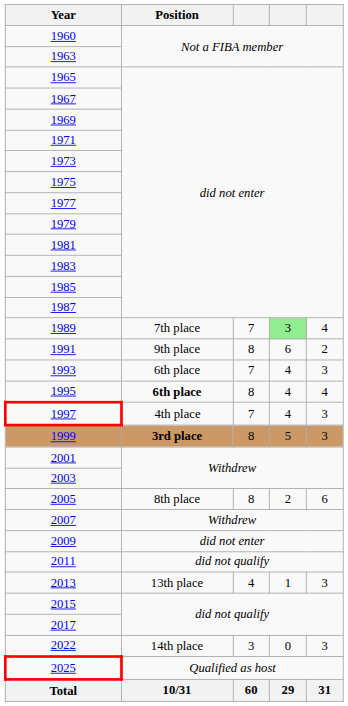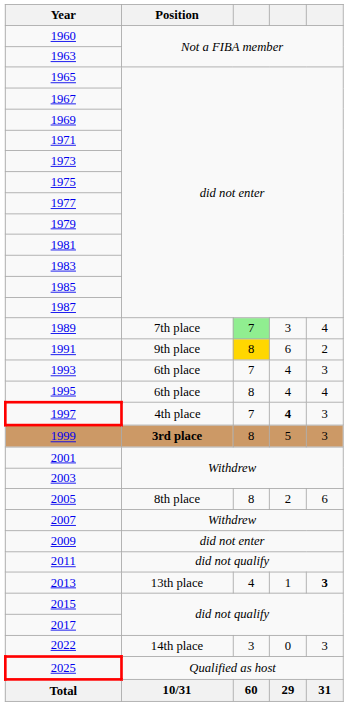(251, 328) no background -> (251, 328) lightgreen background
(288, 328) lightgreen background -> (288, 328) no background
(251, 349) no background -> (251, 349) gold background
(177, 391) bold -> (177, 391) normal
(288, 414) normal -> (288, 414) bold
(325, 583) normal -> (325, 583) bold
